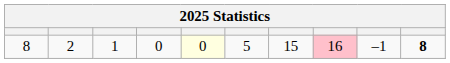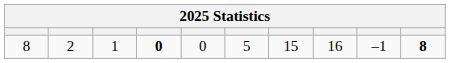(159, 46) normal -> (159, 46) bold
(203, 46) lightyellow background -> (203, 46) no background
(335, 46) pink background -> (335, 46) no background
